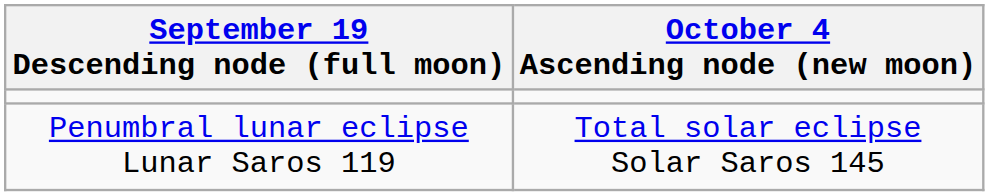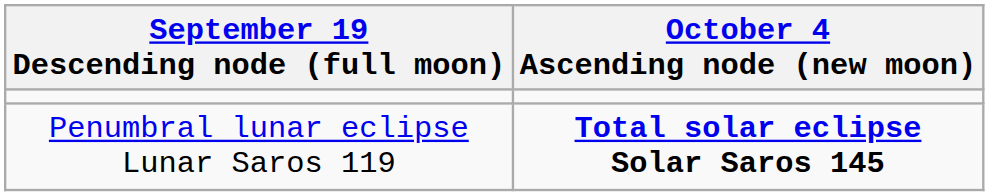(748, 147) normal -> (748, 147) bold
